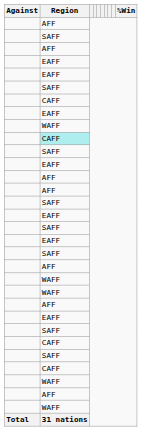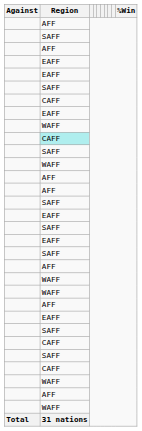(51, 164) EAFF -> (51, 164) WAFF
